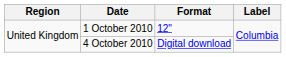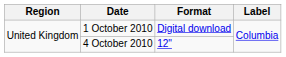(165, 28) 12" -> (194, 28) Digital download
(194, 44) Digital download -> (165, 44) 12"
